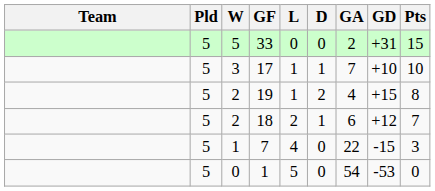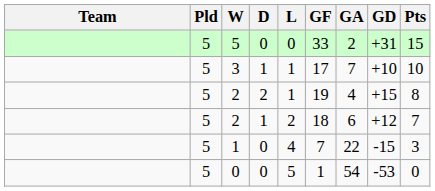columns swapped: (322, 17) <-> (265, 17)
